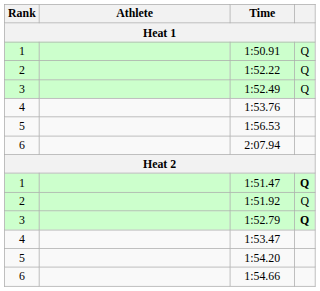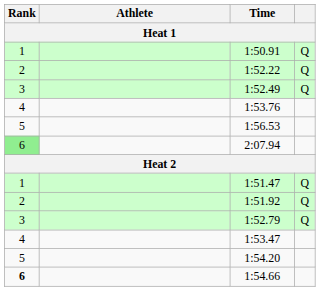(22, 145) no background -> (22, 145) lightgreen background
(305, 182) bold -> (305, 182) normal
(305, 220) bold -> (305, 220) normal
(22, 276) normal -> (22, 276) bold
